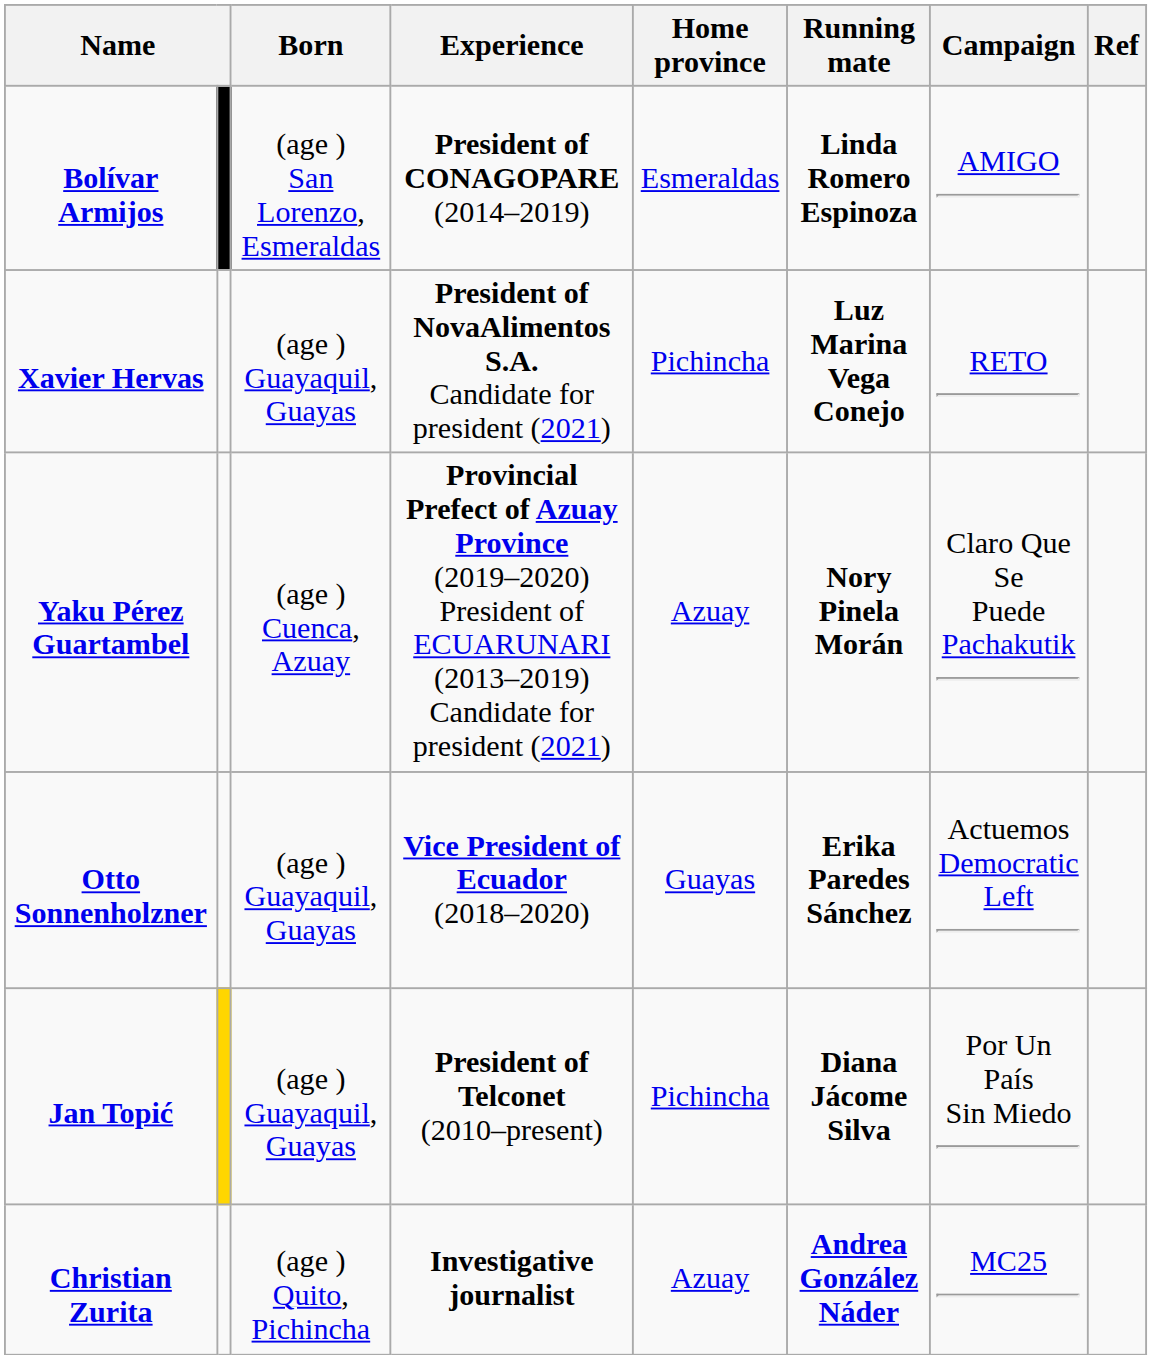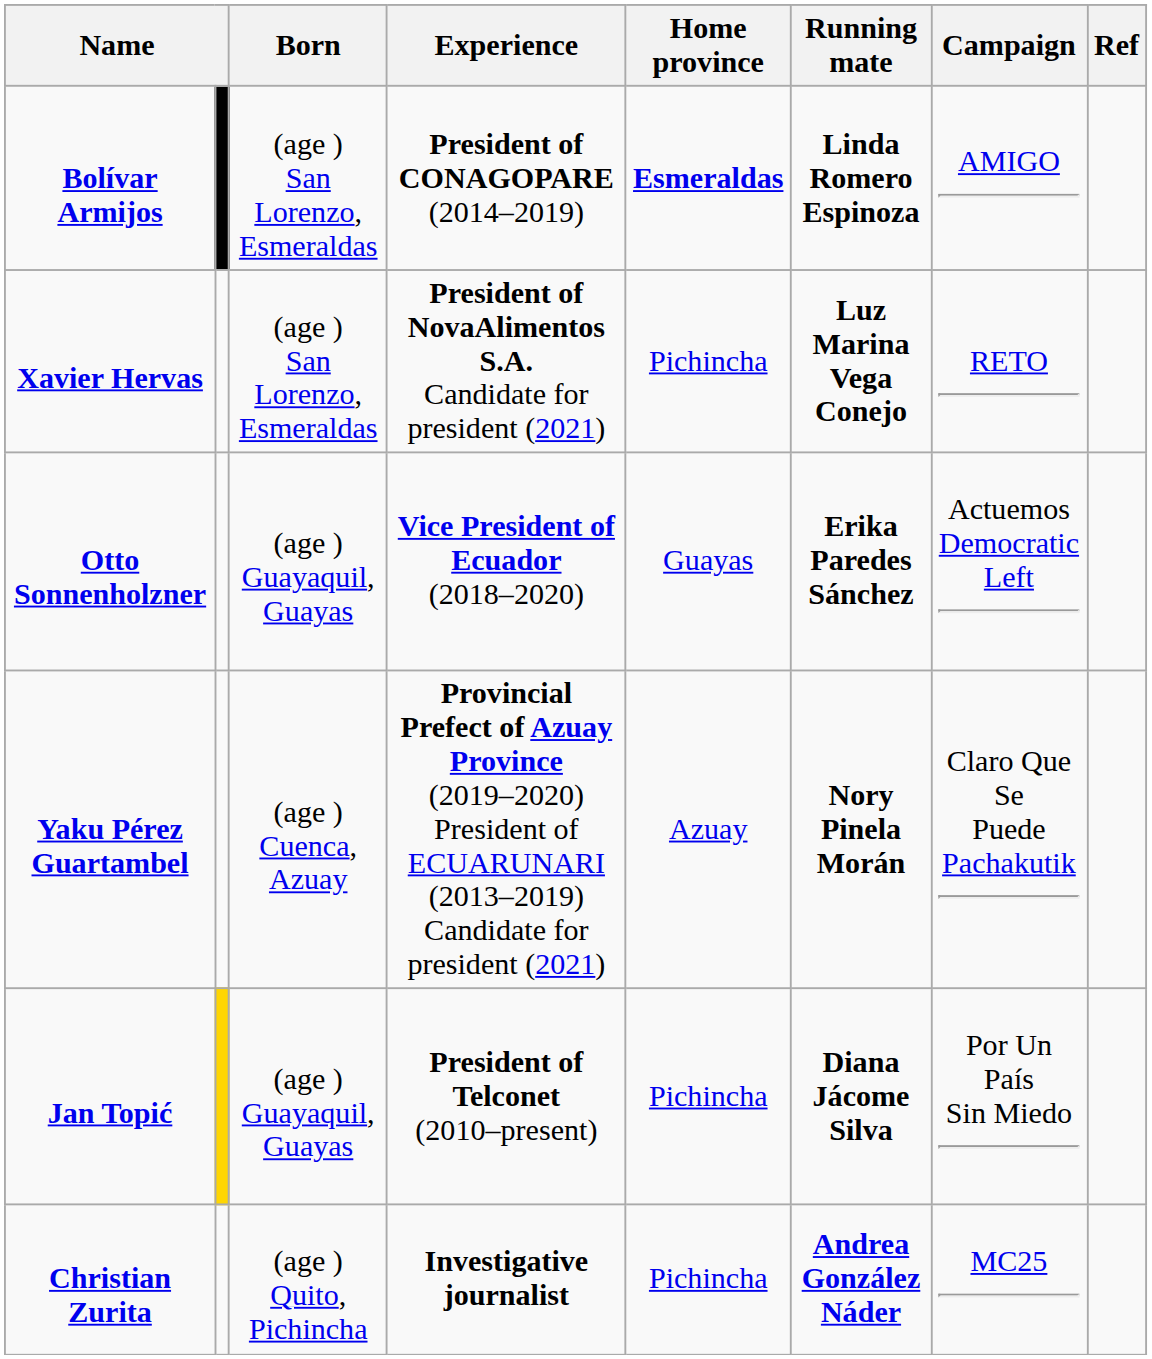(710, 177) normal -> (708, 177) bold
(311, 377) (age ) Guayaquil, Guayas -> (308, 377) (age ) San Lorenzo, Esmeraldas
rows swapped: (111, 628) <-> (111, 895)
(710, 1279) Azuay -> (708, 1279) Pichincha
